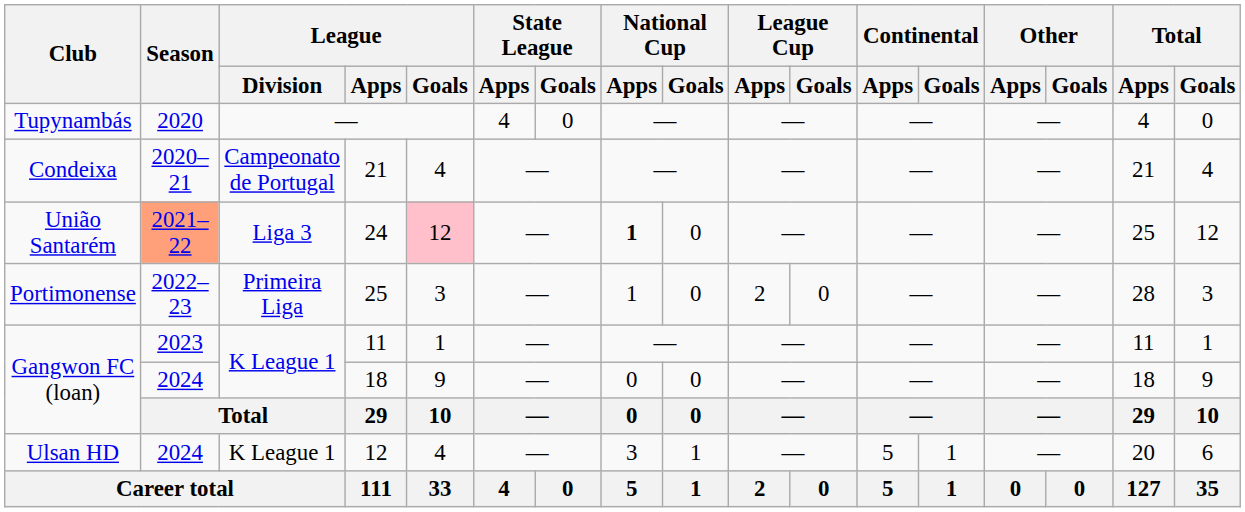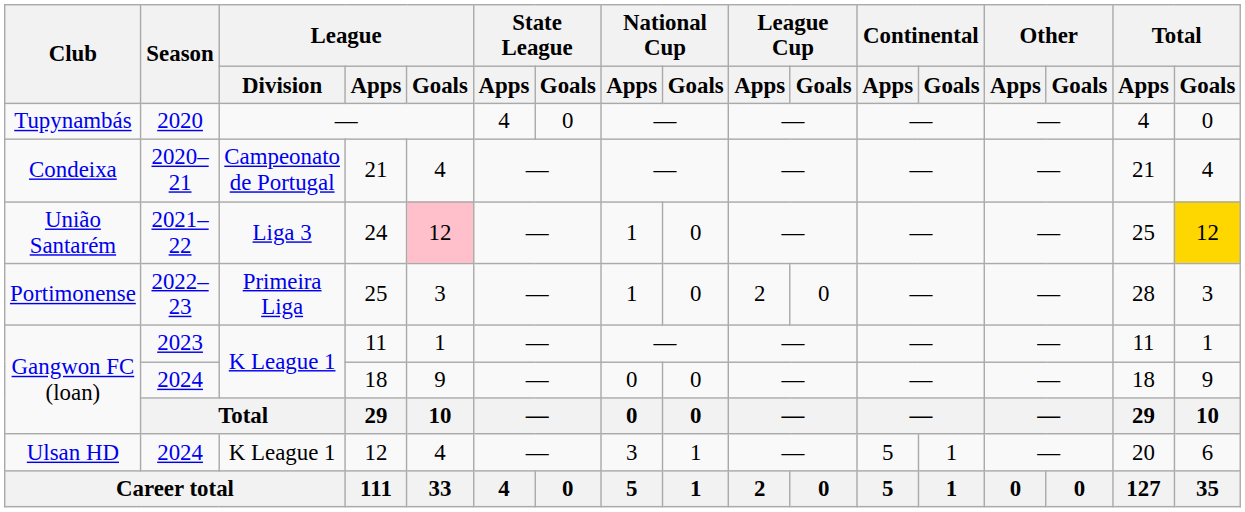(180, 232) lightsalmon background -> (180, 232) no background
(632, 232) bold -> (632, 232) normal
(1207, 232) no background -> (1207, 232) gold background
